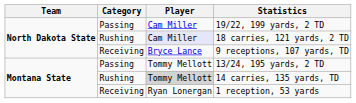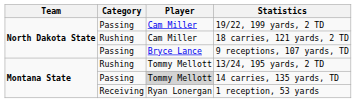(172, 38) lavender background -> (172, 38) no background
(122, 51) Receiving -> (117, 51) Passing
(117, 65) Passing -> (117, 65) Rushing
(117, 78) Rushing -> (117, 78) Passing
